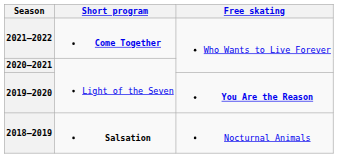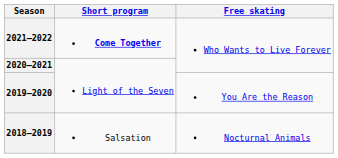(254, 97) bold -> (254, 97) normal
(115, 138) bold -> (115, 138) normal
